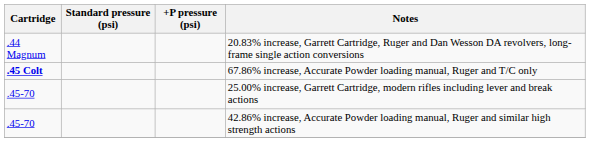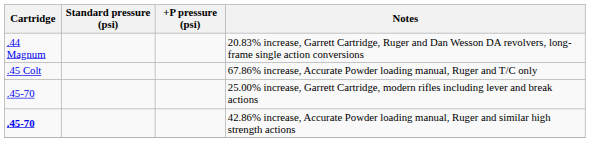(25, 71) bold -> (24, 71) normal
(21, 123) normal -> (21, 123) bold
